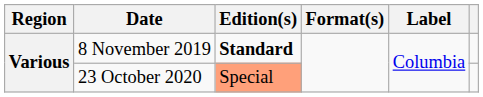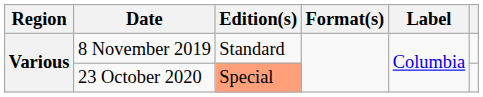(256, 48) bold -> (252, 48) normal
